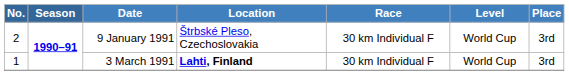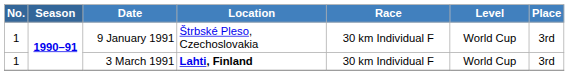(16, 38) 2 -> (16, 38) 1
